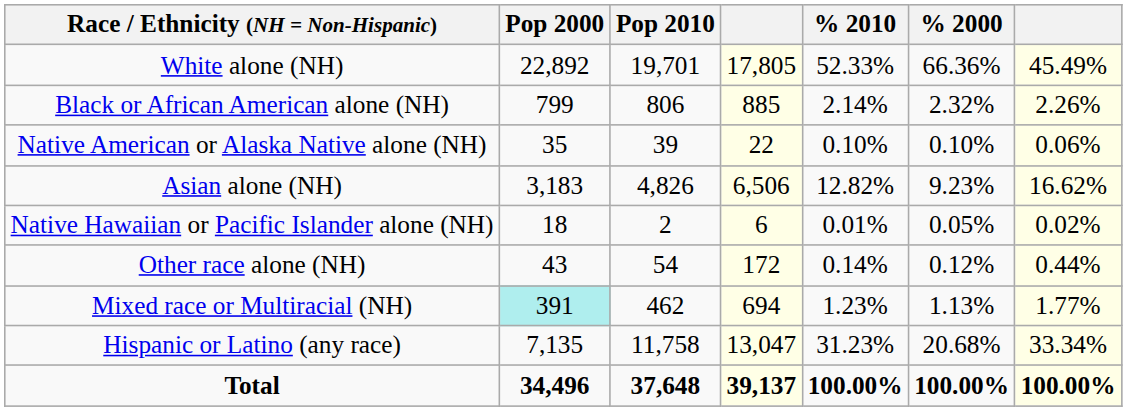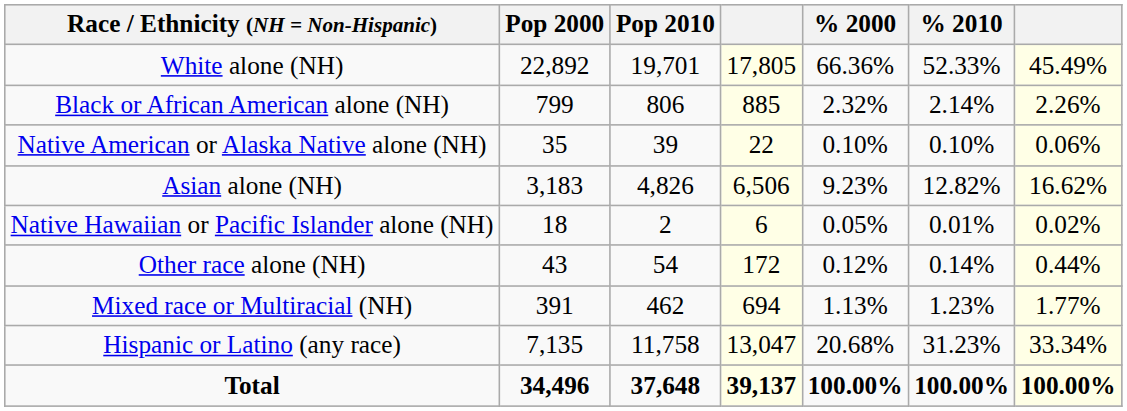columns swapped: (962, 24) <-> (855, 24)
(555, 305) paleturquoise background -> (555, 305) no background
